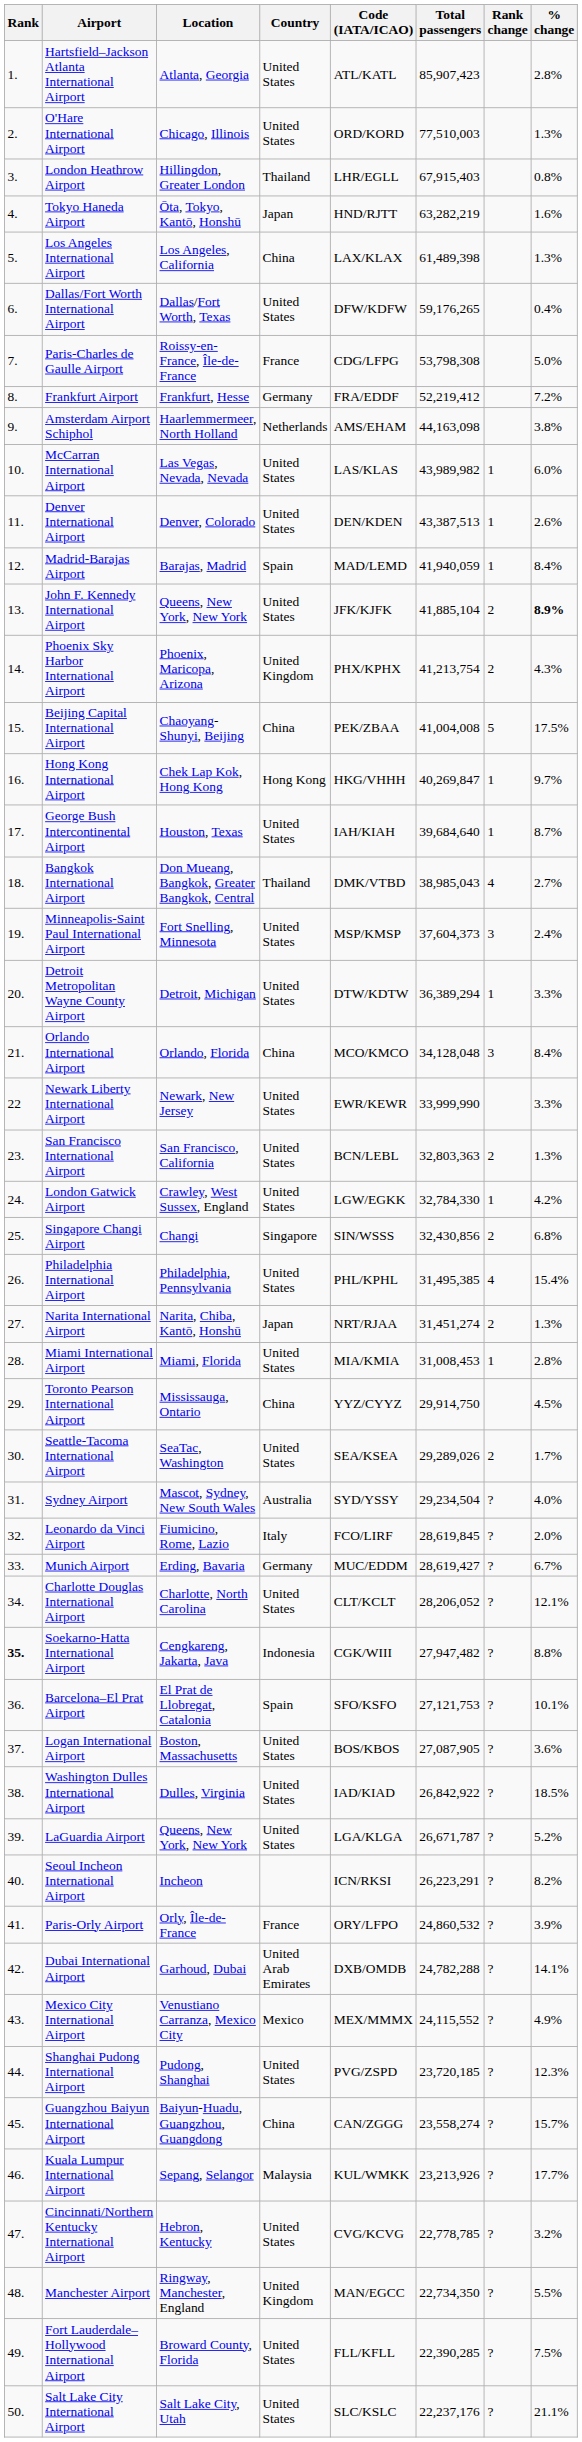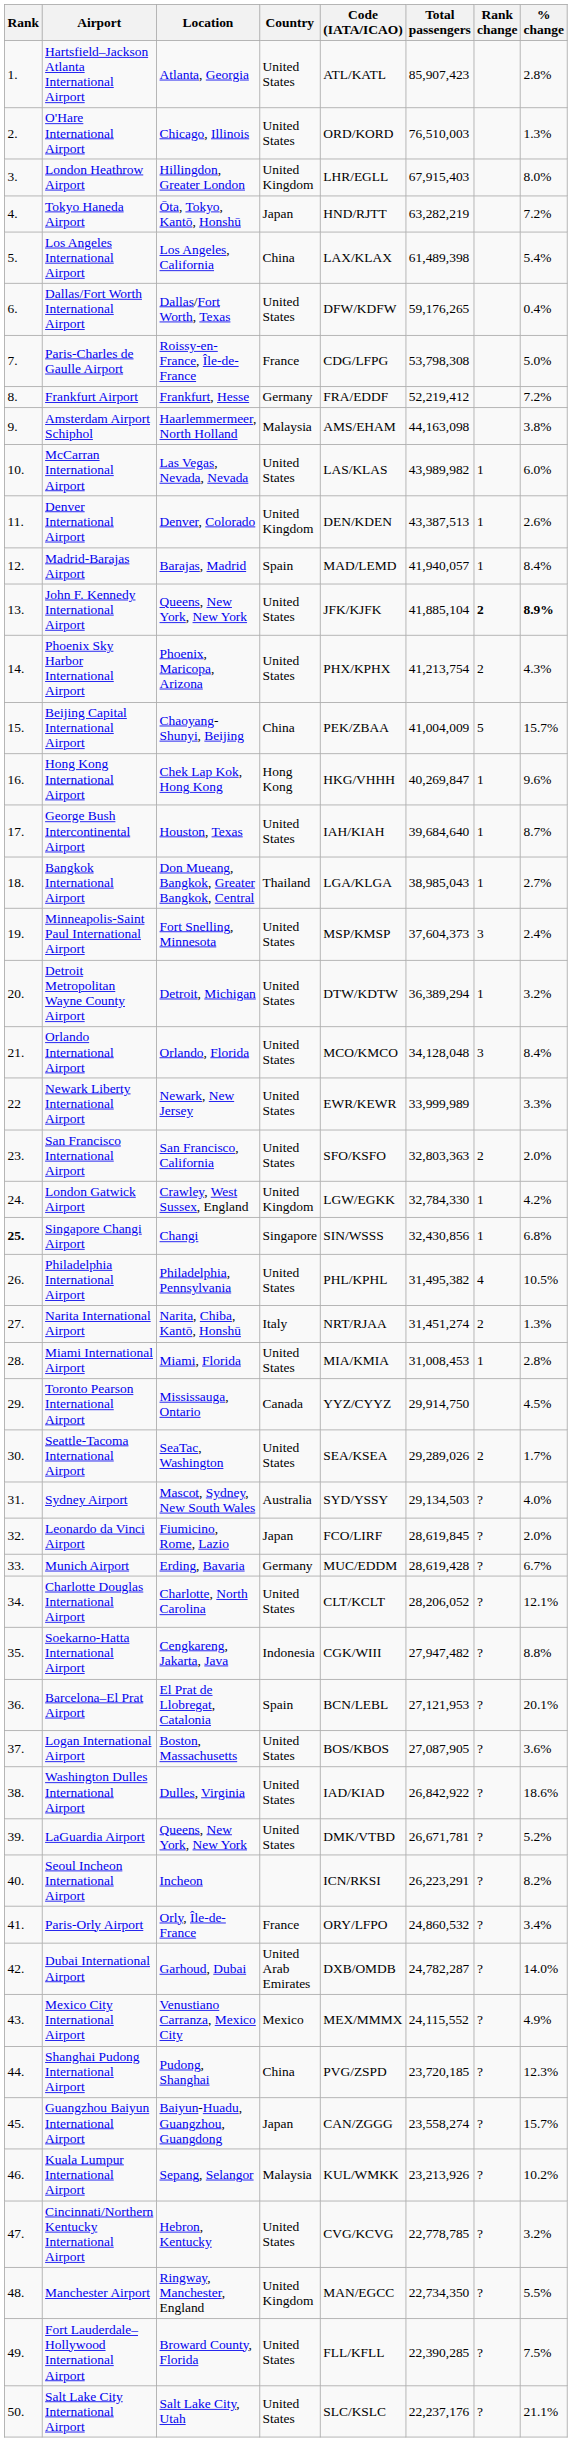(450, 133) 77,510,003 -> (439, 133) 76,510,003
(286, 177) Thailand -> (288, 177) United Kingdom
(548, 177) 0.8% -> (538, 177) 8.0%
(548, 213) 1.6% -> (538, 213) 7.2%
(548, 257) 1.3% -> (538, 257) 5.4%
(295, 426) Netherlands -> (287, 426) Malaysia
(281, 521) United States -> (288, 521) United Kingdom
(450, 565) 41,940,059 -> (439, 565) 41,940,057
(491, 609) normal -> (480, 609) bold
(288, 668) United Kingdom -> (281, 668) United States
(450, 728) 41,004,008 -> (439, 728) 41,004,009
(551, 728) 17.5% -> (541, 728) 15.7%
(548, 779) 9.7% -> (538, 779) 9.6%
(370, 882) DMK/VTBD -> (358, 882) LGA/KLGA
(491, 882) 4 -> (480, 882) 1
(548, 993) 3.3% -> (538, 993) 3.2%
(279, 1052) China -> (281, 1052) United States
(450, 1104) 33,999,990 -> (439, 1104) 33,999,989
(366, 1155) BCN/LEBL -> (355, 1155) SFO/KSFO
(548, 1155) 1.3% -> (538, 1155) 2.0%
(281, 1199) United States -> (288, 1199) United Kingdom
(16, 1235) normal -> (16, 1235) bold
(491, 1235) 2 -> (480, 1235) 1
(450, 1279) 31,495,385 -> (439, 1279) 31,495,382
(551, 1279) 15.4% -> (541, 1279) 10.5%
(278, 1323) Japan -> (275, 1323) Italy
(279, 1404) China -> (283, 1404) Canada
(450, 1499) 29,234,504 -> (439, 1499) 29,134,503
(275, 1536) Italy -> (278, 1536) Japan
(450, 1565) 28,619,427 -> (439, 1565) 28,619,428
(16, 1653) bold -> (16, 1653) normal
(365, 1704) SFO/KSFO -> (356, 1704) BCN/LEBL
(450, 1704) 27,121,753 -> (439, 1704) 27,121,953
(551, 1704) 10.1% -> (541, 1704) 20.1%
(551, 1792) 18.5% -> (541, 1792) 18.6%
(368, 1836) LGA/KLGA -> (359, 1836) DMK/VTBD
(450, 1836) 26,671,787 -> (439, 1836) 26,671,781
(548, 1924) 3.9% -> (538, 1924) 3.4%
(450, 1968) 24,782,288 -> (439, 1968) 24,782,287
(551, 1968) 14.1% -> (541, 1968) 14.0%
(281, 2071) United States -> (279, 2071) China
(279, 2123) China -> (278, 2123) Japan
(551, 2175) 17.7% -> (541, 2175) 10.2%
